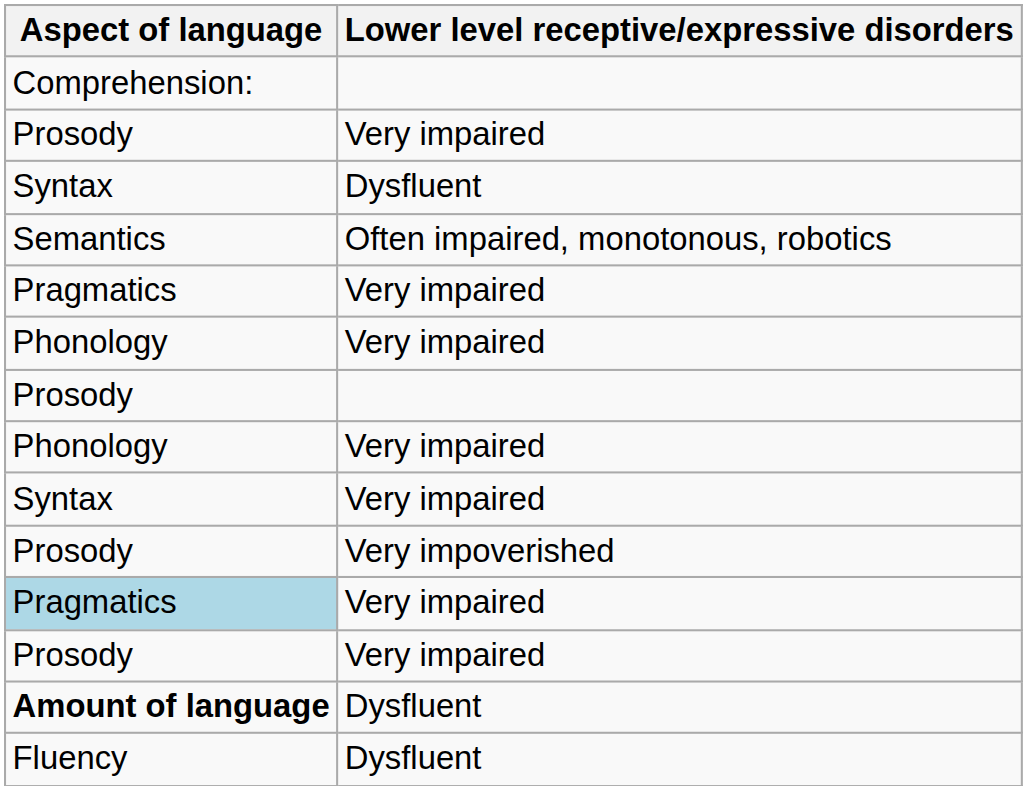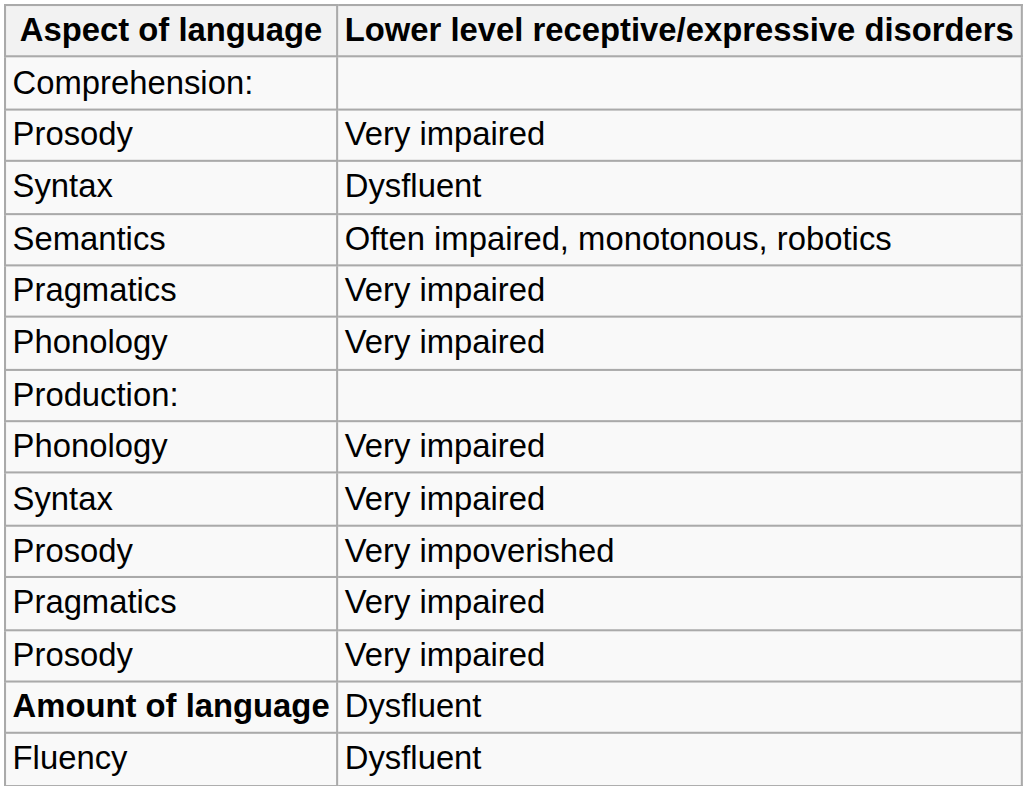(73, 394) Prosody -> (96, 394) Production:
(95, 602) lightblue background -> (95, 602) no background
